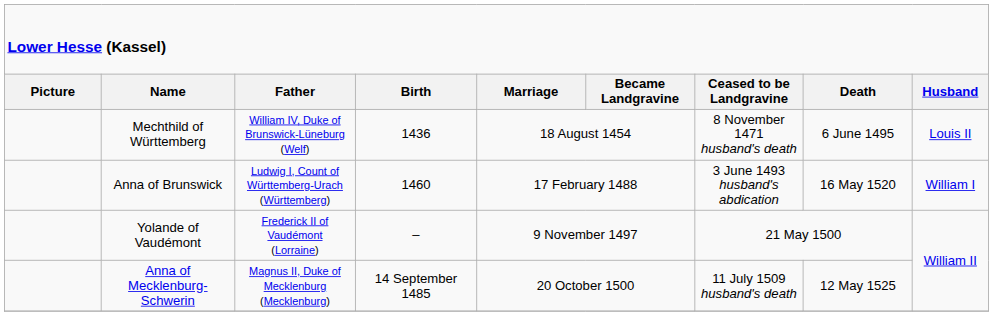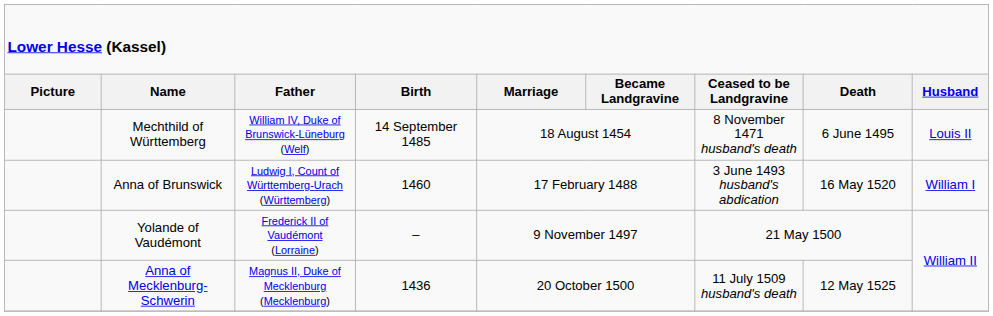(416, 134) 1436 -> (416, 134) 14 September 1485
(416, 285) 14 September 1485 -> (416, 285) 1436
